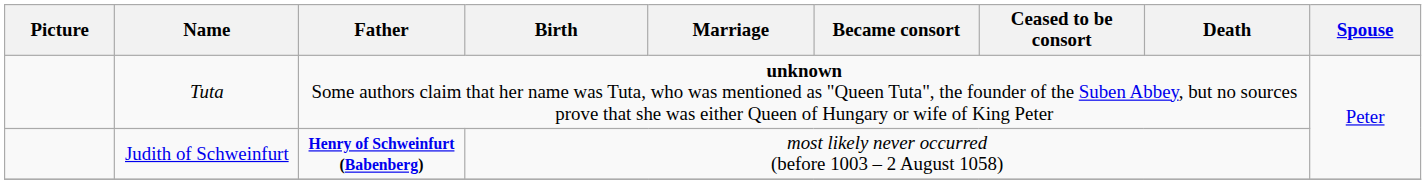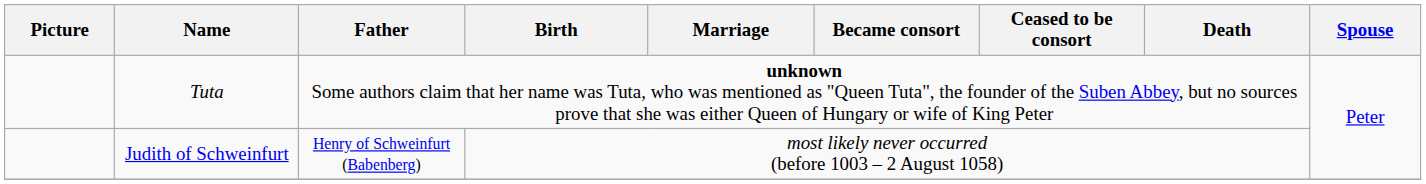(381, 153) bold -> (381, 154) normal
